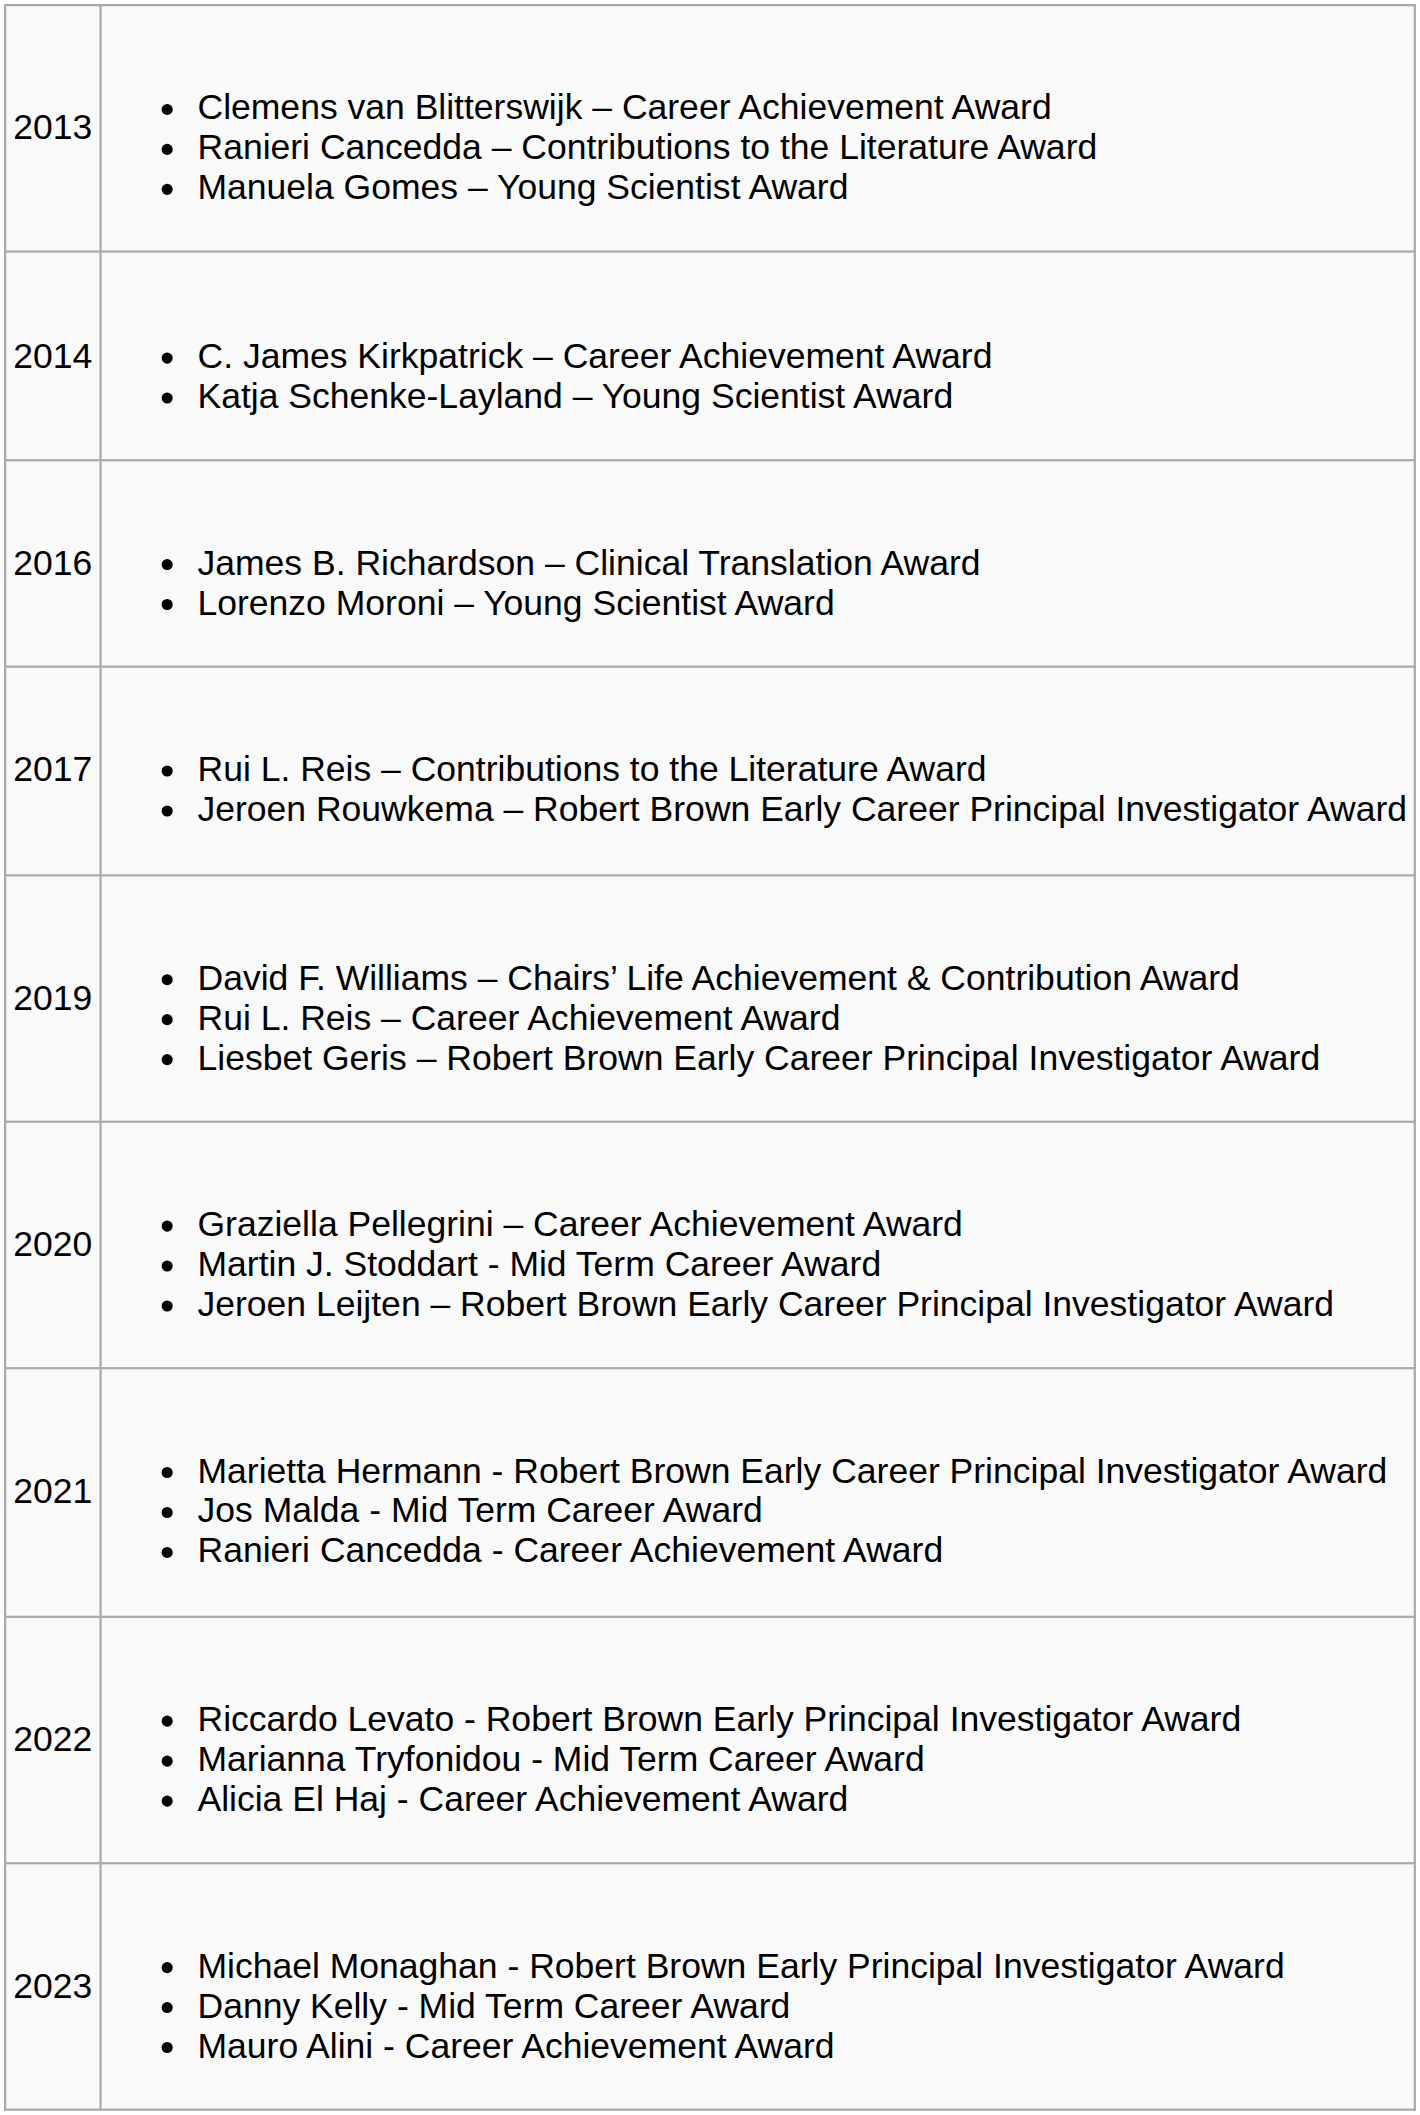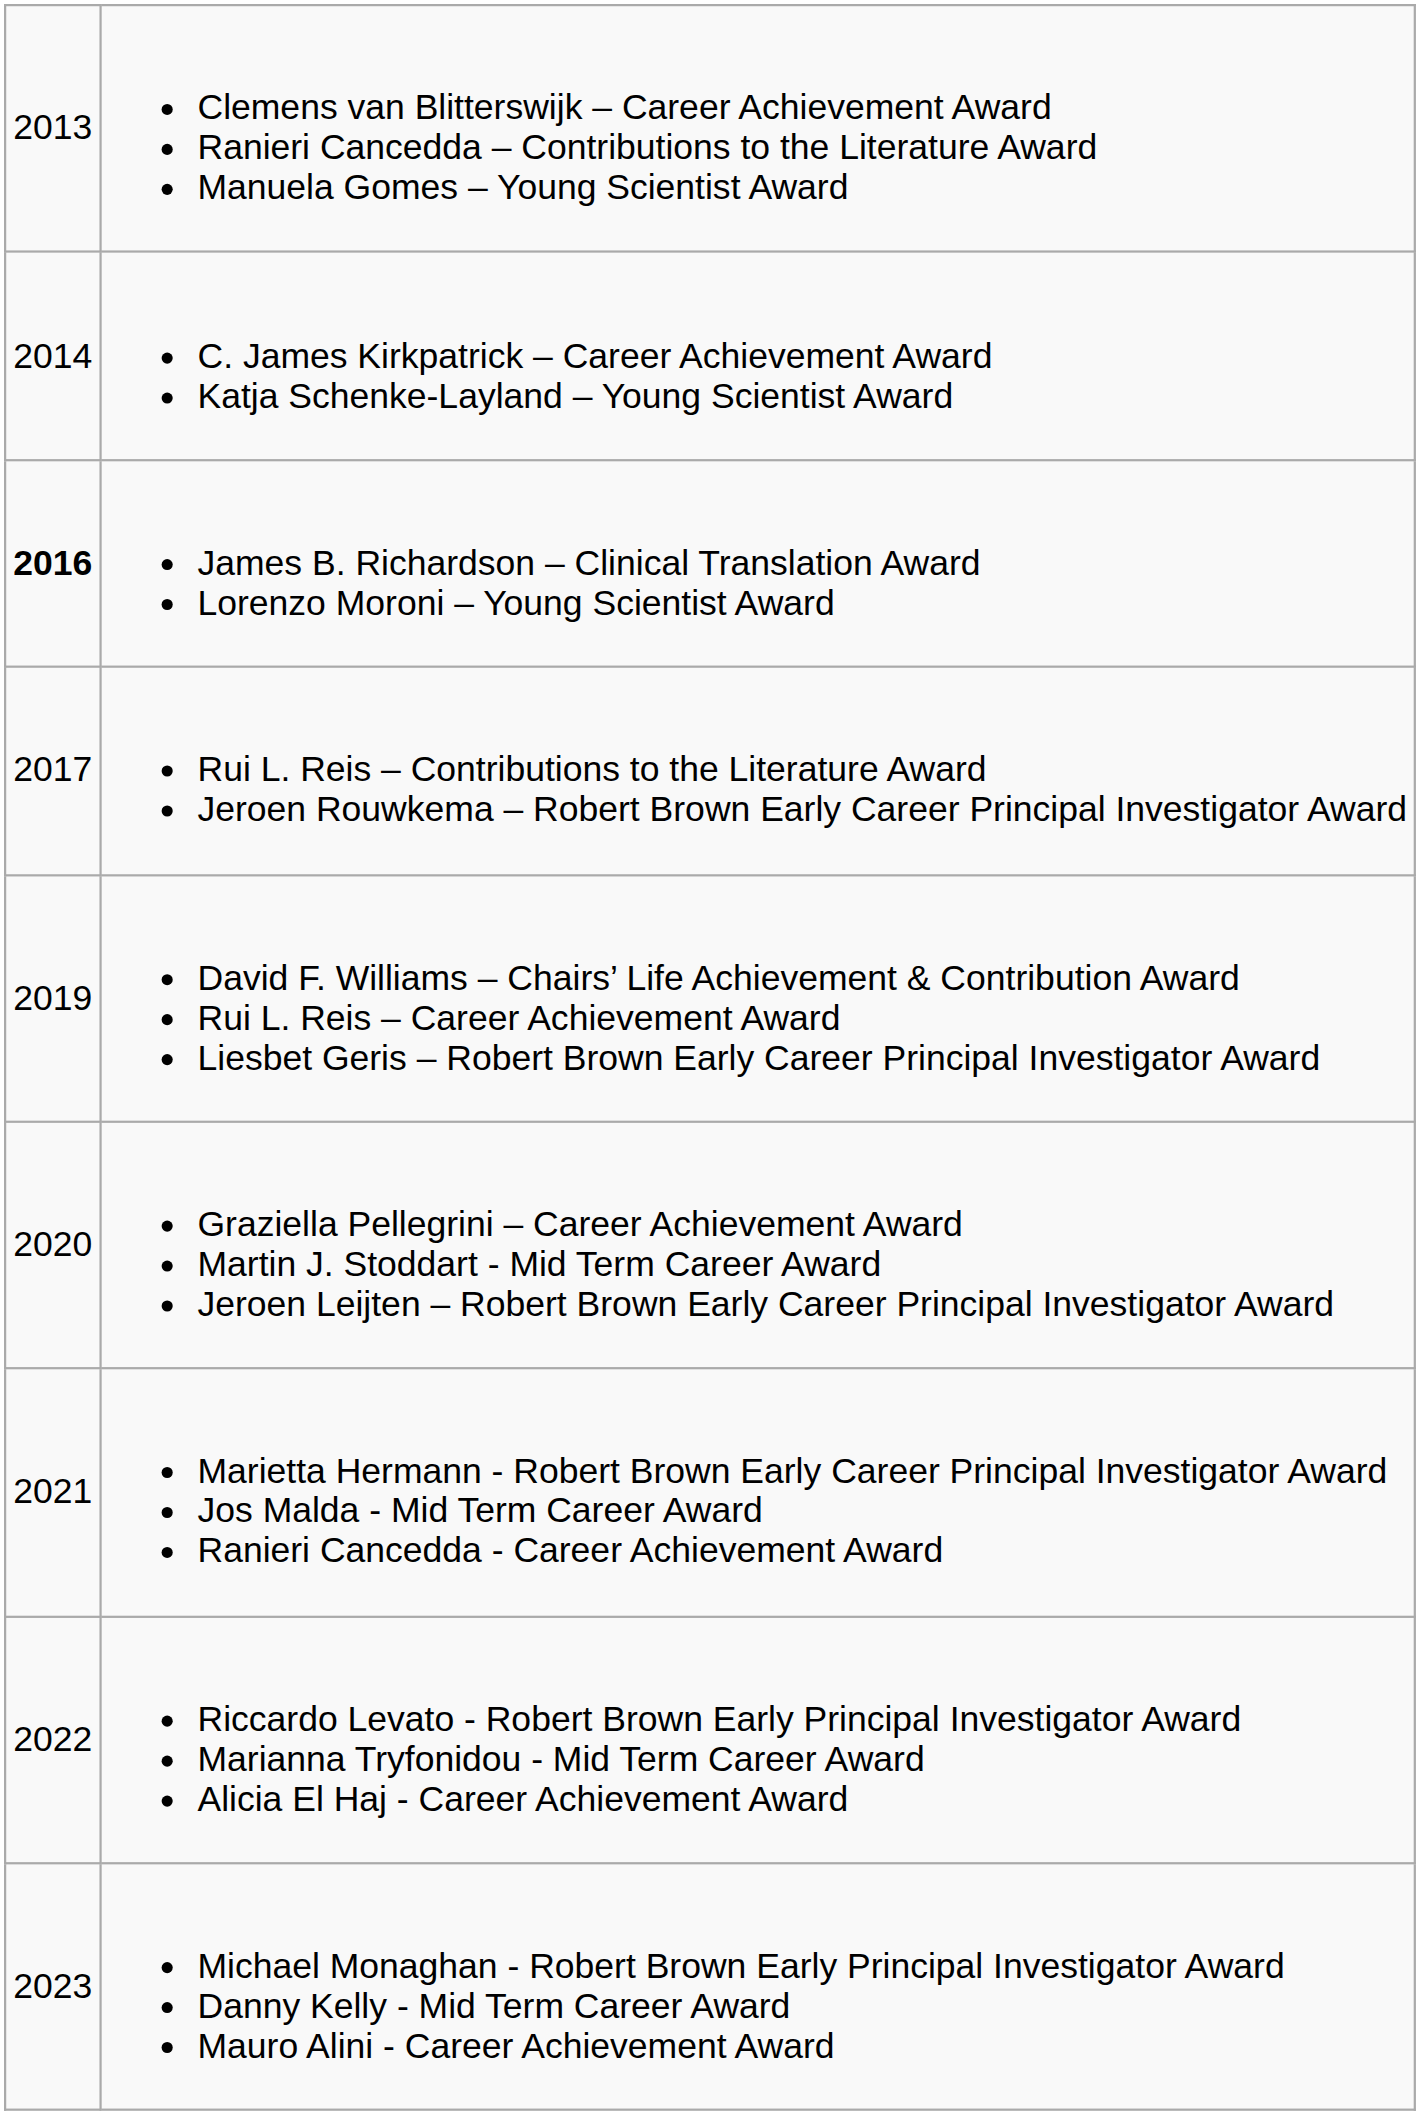(53, 562) normal -> (53, 562) bold
